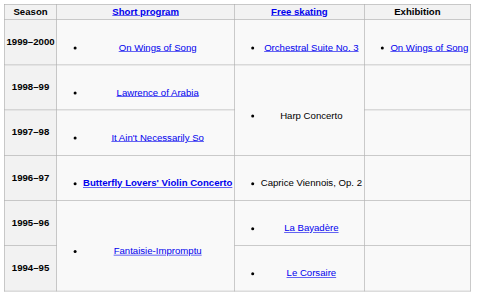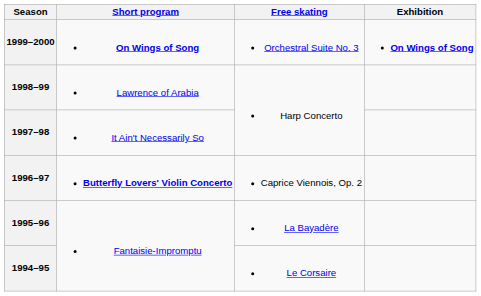(146, 48) normal -> (146, 48) bold
(417, 48) normal -> (420, 48) bold
